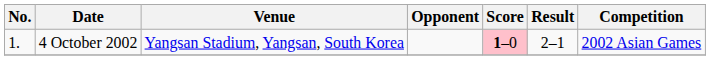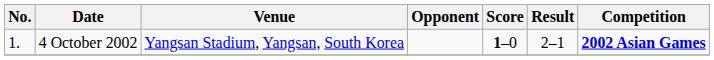(505, 42) pink background -> (505, 42) no background
(641, 42) normal -> (644, 42) bold
